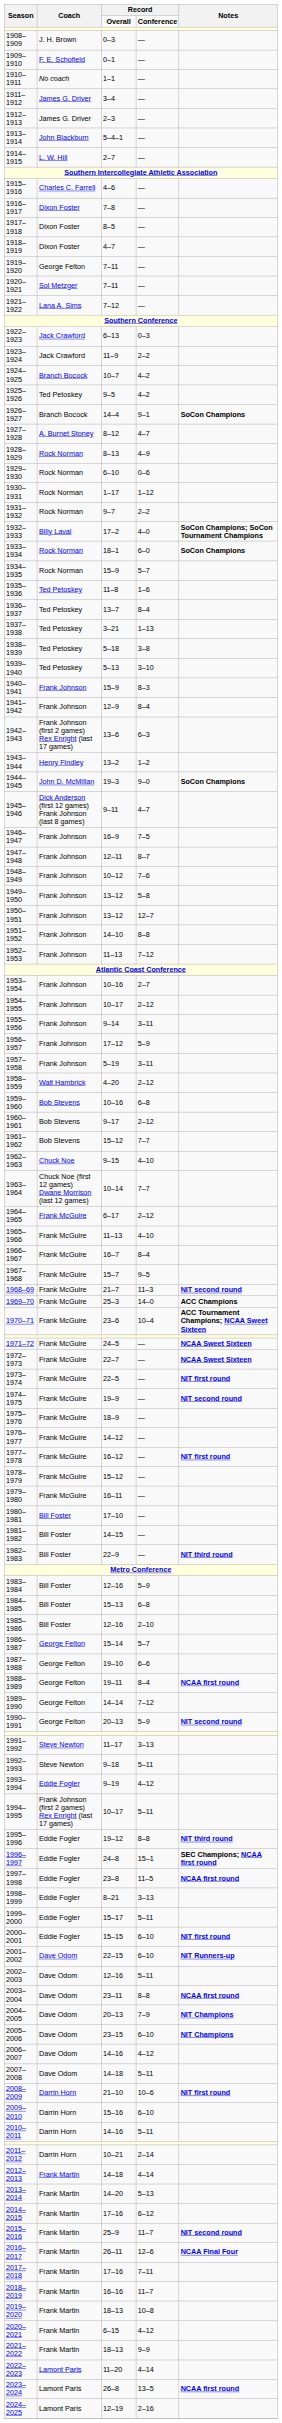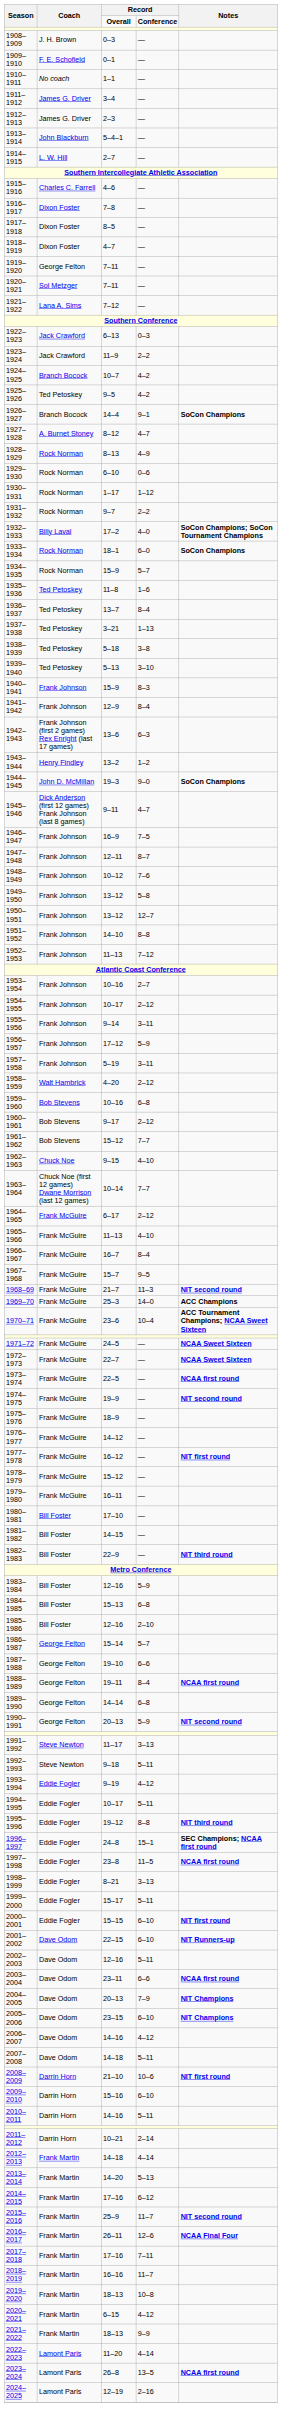(205, 1379) NIT first round -> (210, 1379) NCAA first round
(146, 1702) 7–12 -> (144, 1702) 6–8
(66, 1811) Frank Johnson (first 2 games) Rex Enright (last 17 games) -> (59, 1803) Eddie Fogler
(144, 1995) 8–8 -> (144, 1979) 6–6
